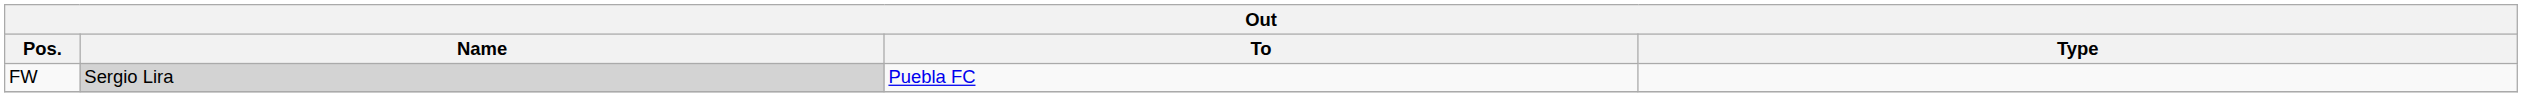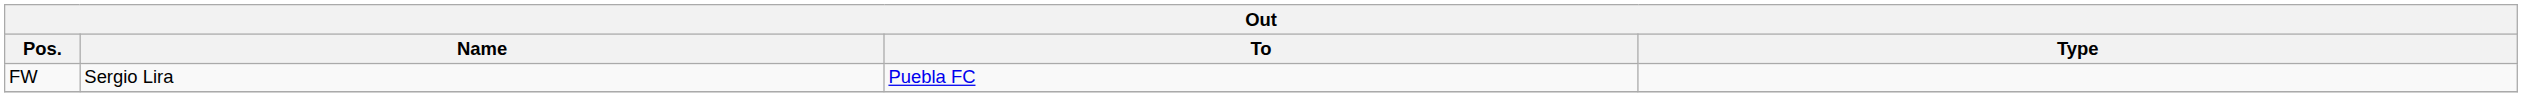(129, 78) lightgrey background -> (129, 78) no background
